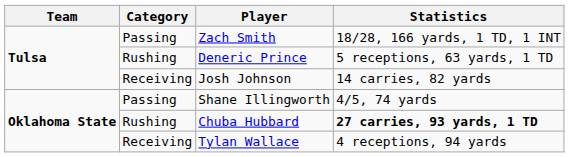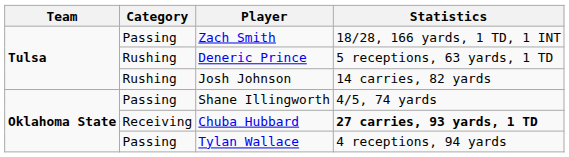(157, 79) Receiving -> (150, 79) Rushing
(150, 121) Rushing -> (157, 121) Receiving
(157, 142) Receiving -> (150, 142) Passing
